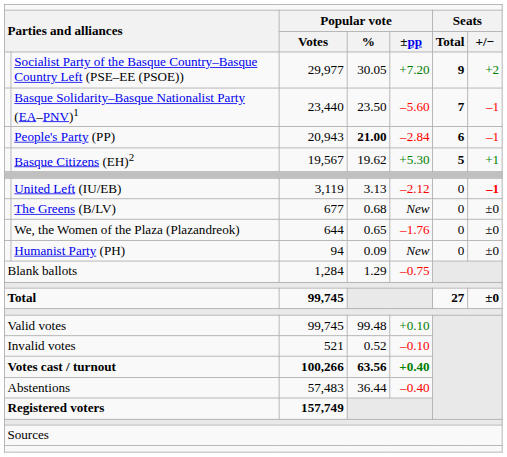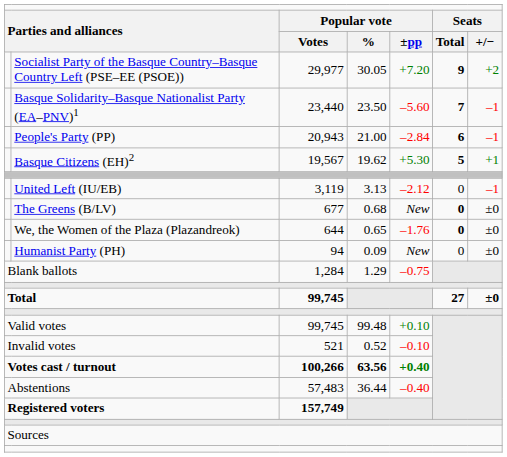(372, 137) bold -> (372, 137) normal
(493, 188) bold -> (493, 188) normal
(461, 209) normal -> (461, 209) bold
(461, 230) normal -> (461, 230) bold
